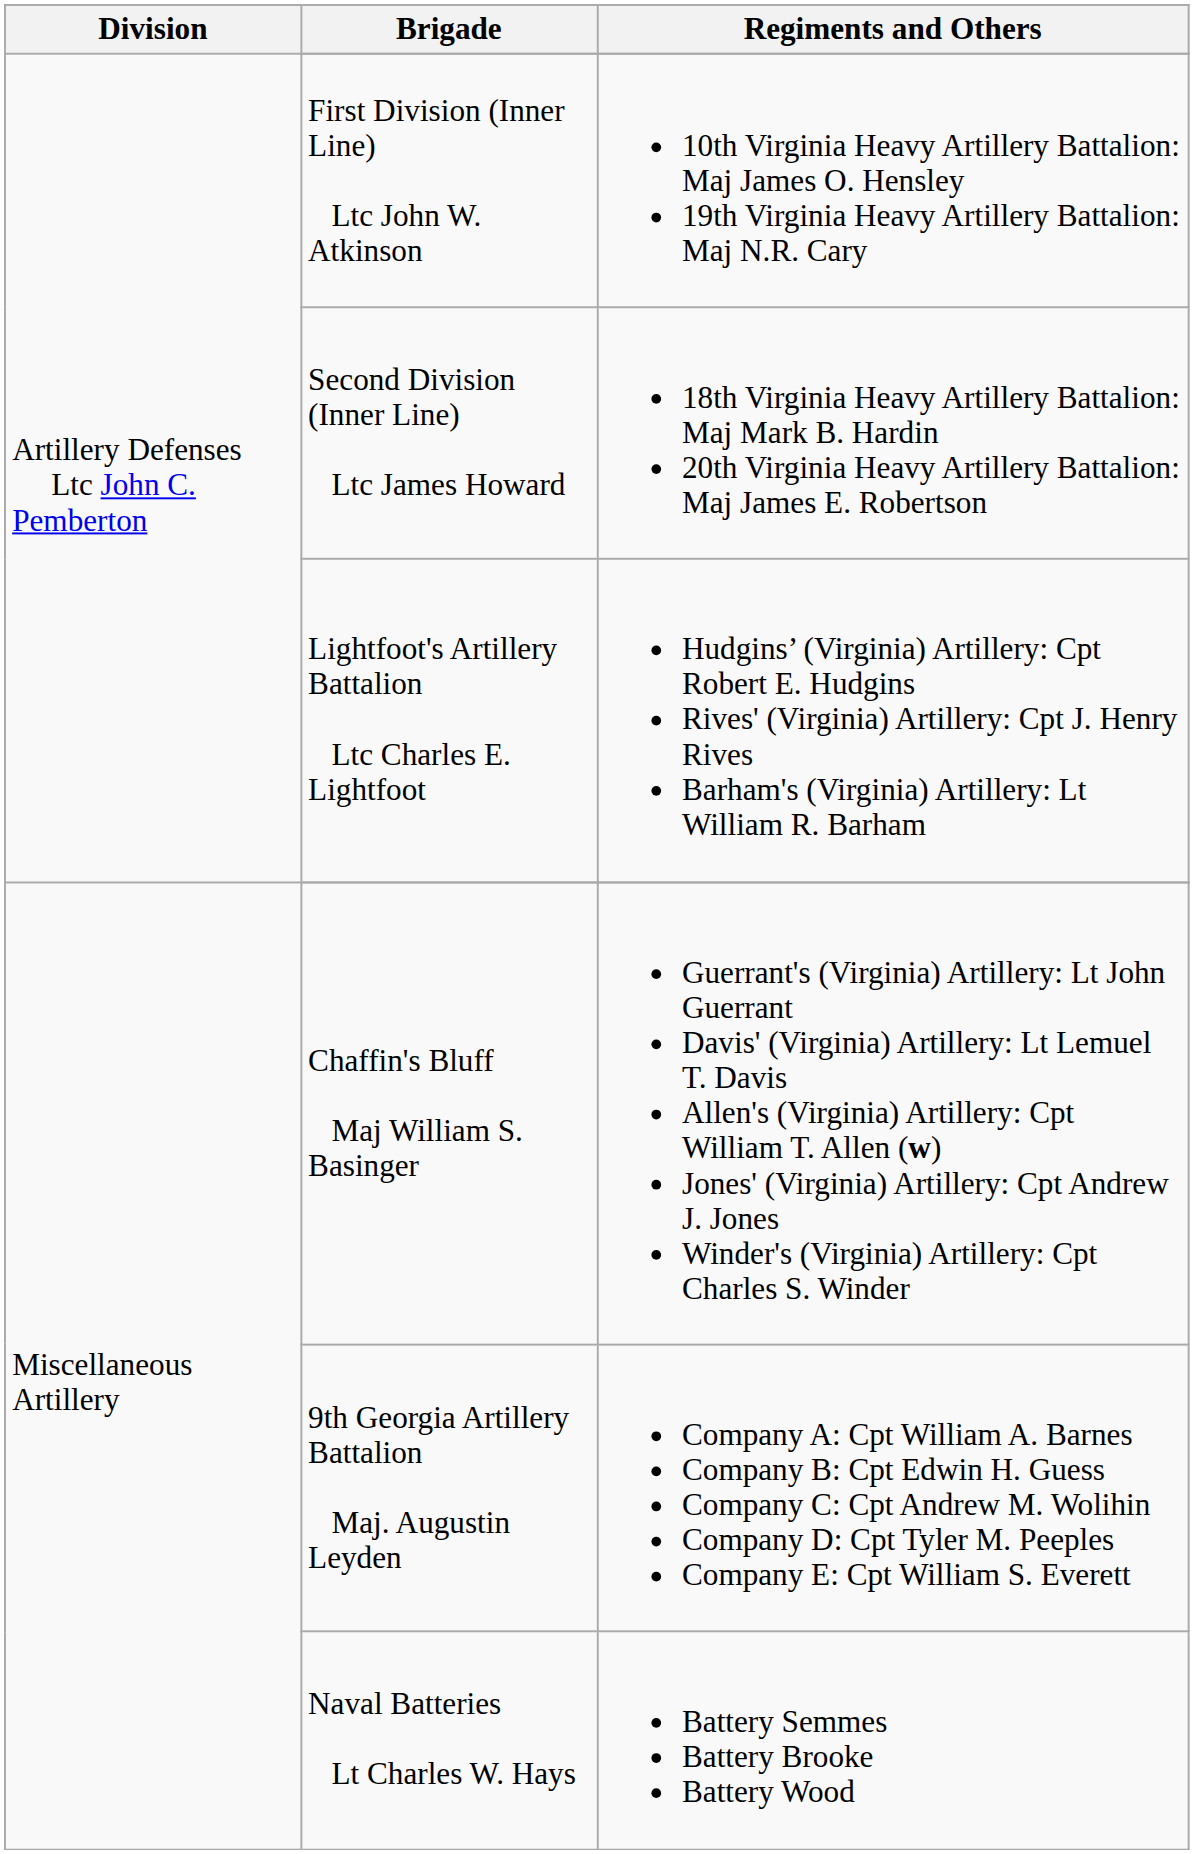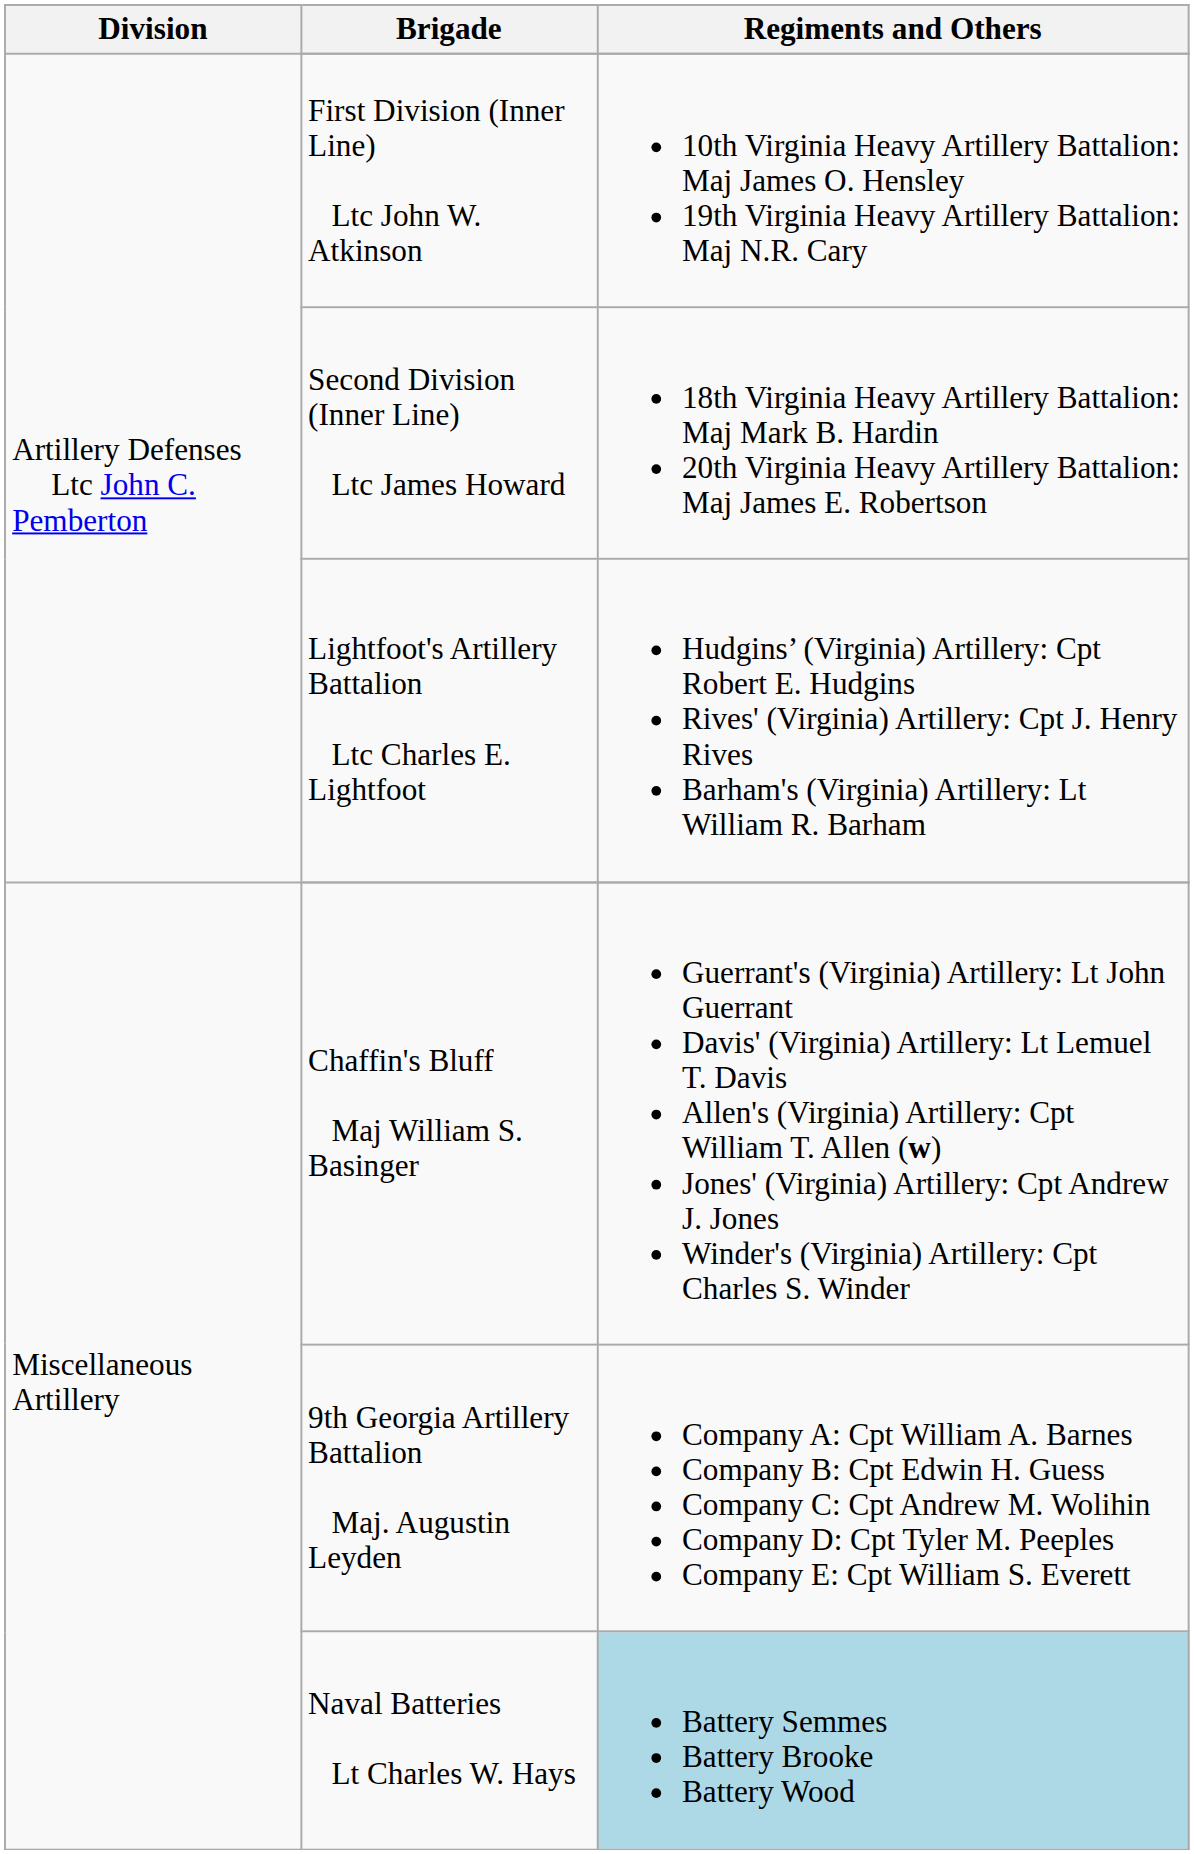(893, 1758) no background -> (893, 1758) lightblue background
